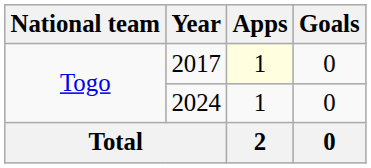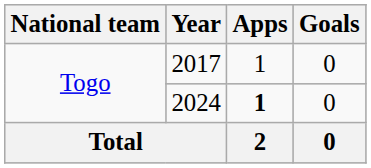(260, 63) lightyellow background -> (260, 63) no background
(260, 102) normal -> (260, 102) bold
